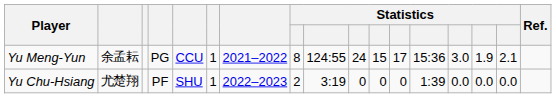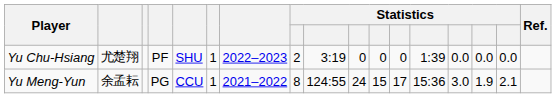rows swapped: (51, 81) <-> (46, 57)
